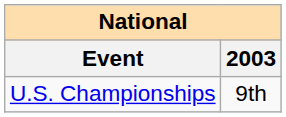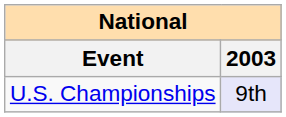(251, 93) no background -> (251, 93) lavender background
